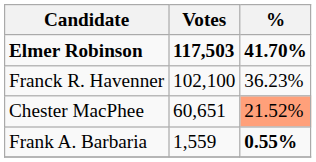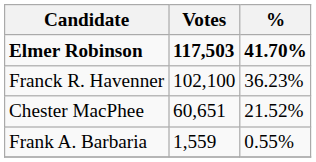(274, 111) lightsalmon background -> (274, 111) no background
(271, 141) bold -> (269, 141) normal
